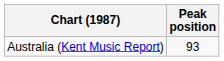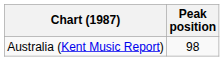(193, 46) 93 -> (193, 46) 98
